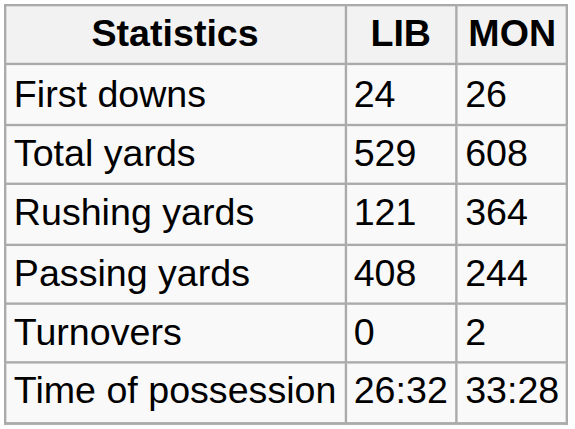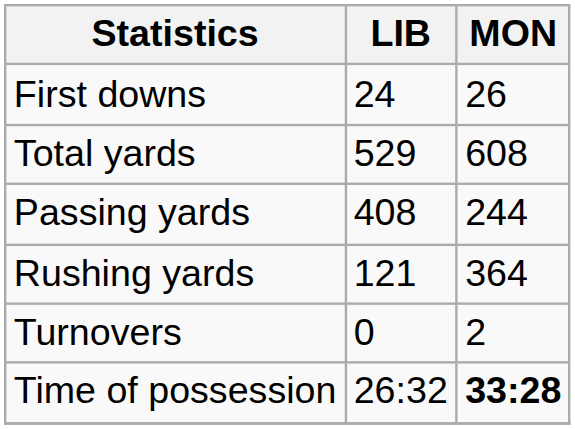rows swapped: (134, 213) <-> (132, 272)
(512, 392) normal -> (513, 392) bold
